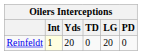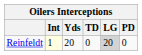(108, 43) no background -> (108, 43) lightgrey background
